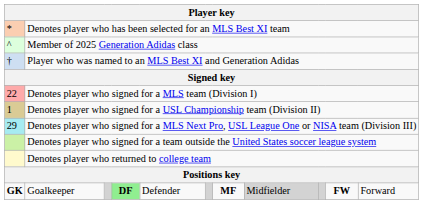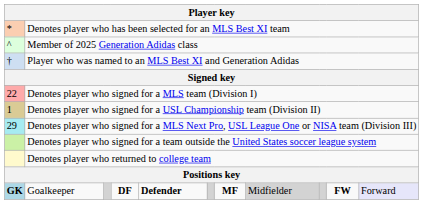(15, 191) no background -> (15, 191) lightblue background
(126, 191) lightgreen background -> (125, 191) no background
(161, 191) normal -> (161, 191) bold
(378, 191) no background -> (378, 191) lavender background
